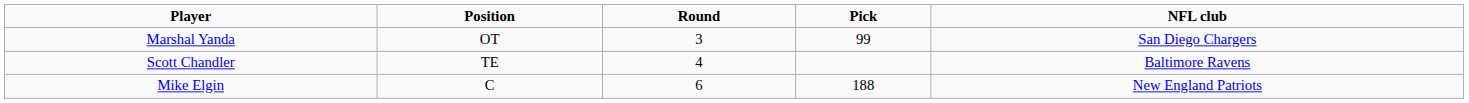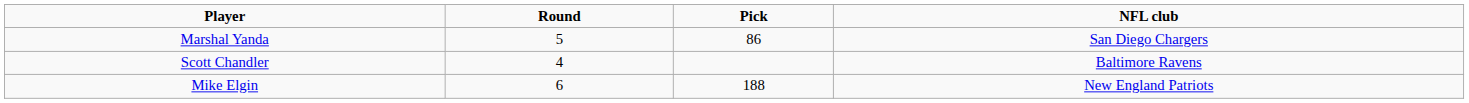- column: (490, 16)
(699, 39) 3 -> (559, 39) 5
(863, 39) 99 -> (754, 39) 86
